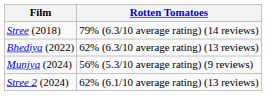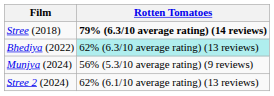(169, 30) normal -> (173, 30) bold
(169, 47) no background -> (169, 47) paleturquoise background
